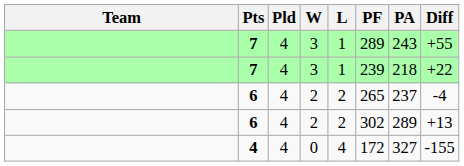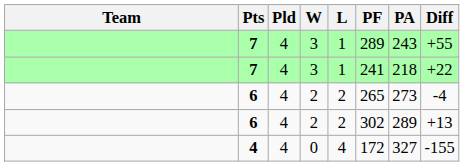(372, 69) 239 -> (372, 69) 241
(405, 95) 237 -> (405, 95) 273
